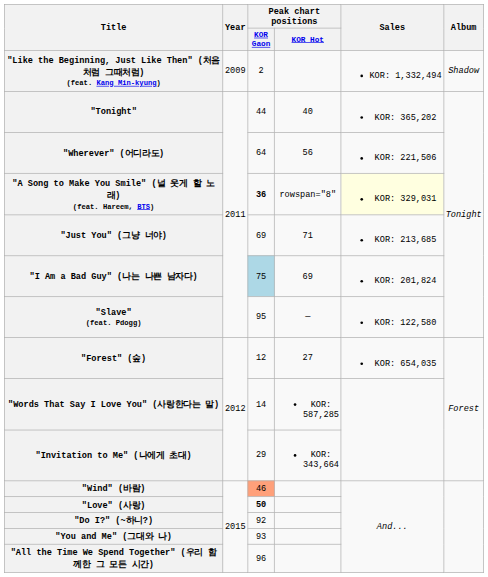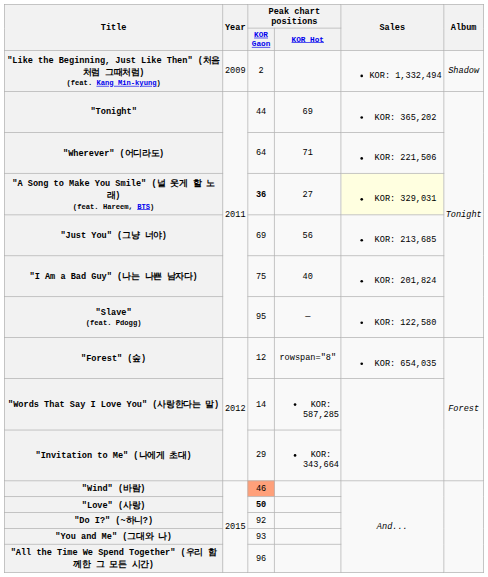(308, 112) 40 -> (308, 112) 69
(308, 153) 56 -> (308, 153) 71
(308, 194) rowspan="8" -> (308, 194) 27
(308, 235) 71 -> (308, 235) 56
(261, 276) lightblue background -> (261, 276) no background
(308, 276) 69 -> (308, 276) 40
(308, 358) 27 -> (308, 358) rowspan="8"
